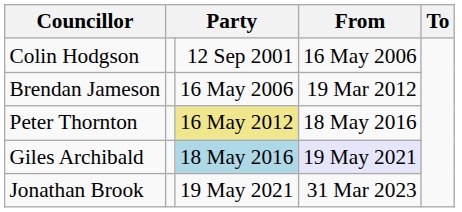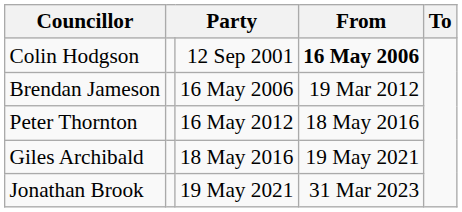(360, 55) normal -> (361, 55) bold
(237, 122) khaki background -> (237, 122) no background
(237, 156) lightblue background -> (237, 156) no background
(360, 156) lavender background -> (362, 156) no background
